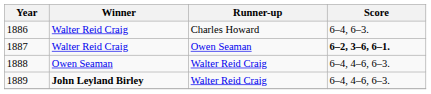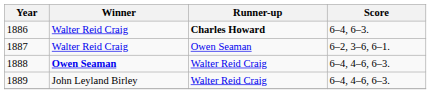(225, 29) normal -> (228, 29) bold
(360, 46) bold -> (360, 46) normal
(82, 63) normal -> (84, 63) bold
(98, 80) bold -> (95, 80) normal
